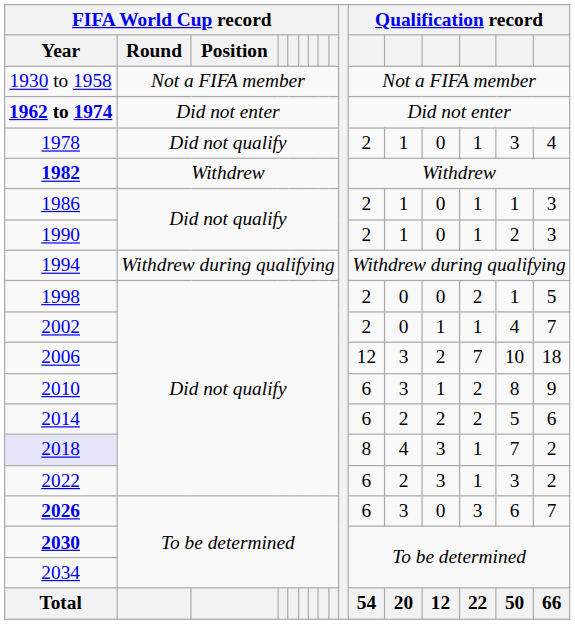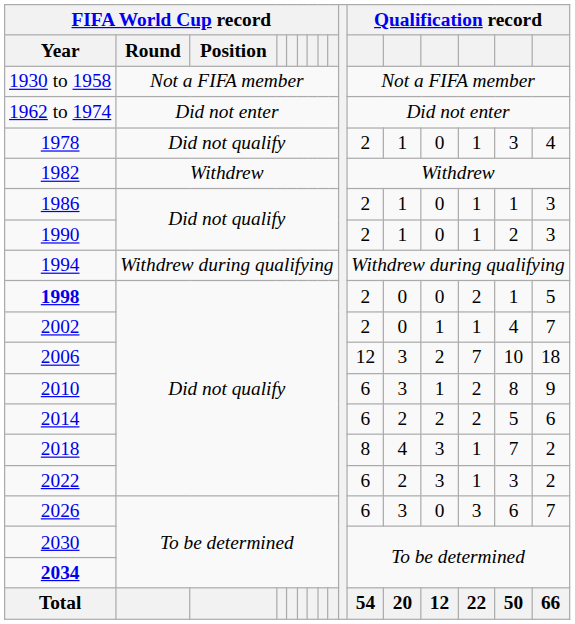(61, 111) bold -> (60, 111) normal
(61, 173) bold -> (60, 173) normal
(61, 296) normal -> (60, 296) bold
(61, 449) lavender background -> (60, 449) no background
(61, 511) bold -> (60, 511) normal
(61, 541) bold -> (60, 541) normal
(61, 572) normal -> (60, 572) bold
